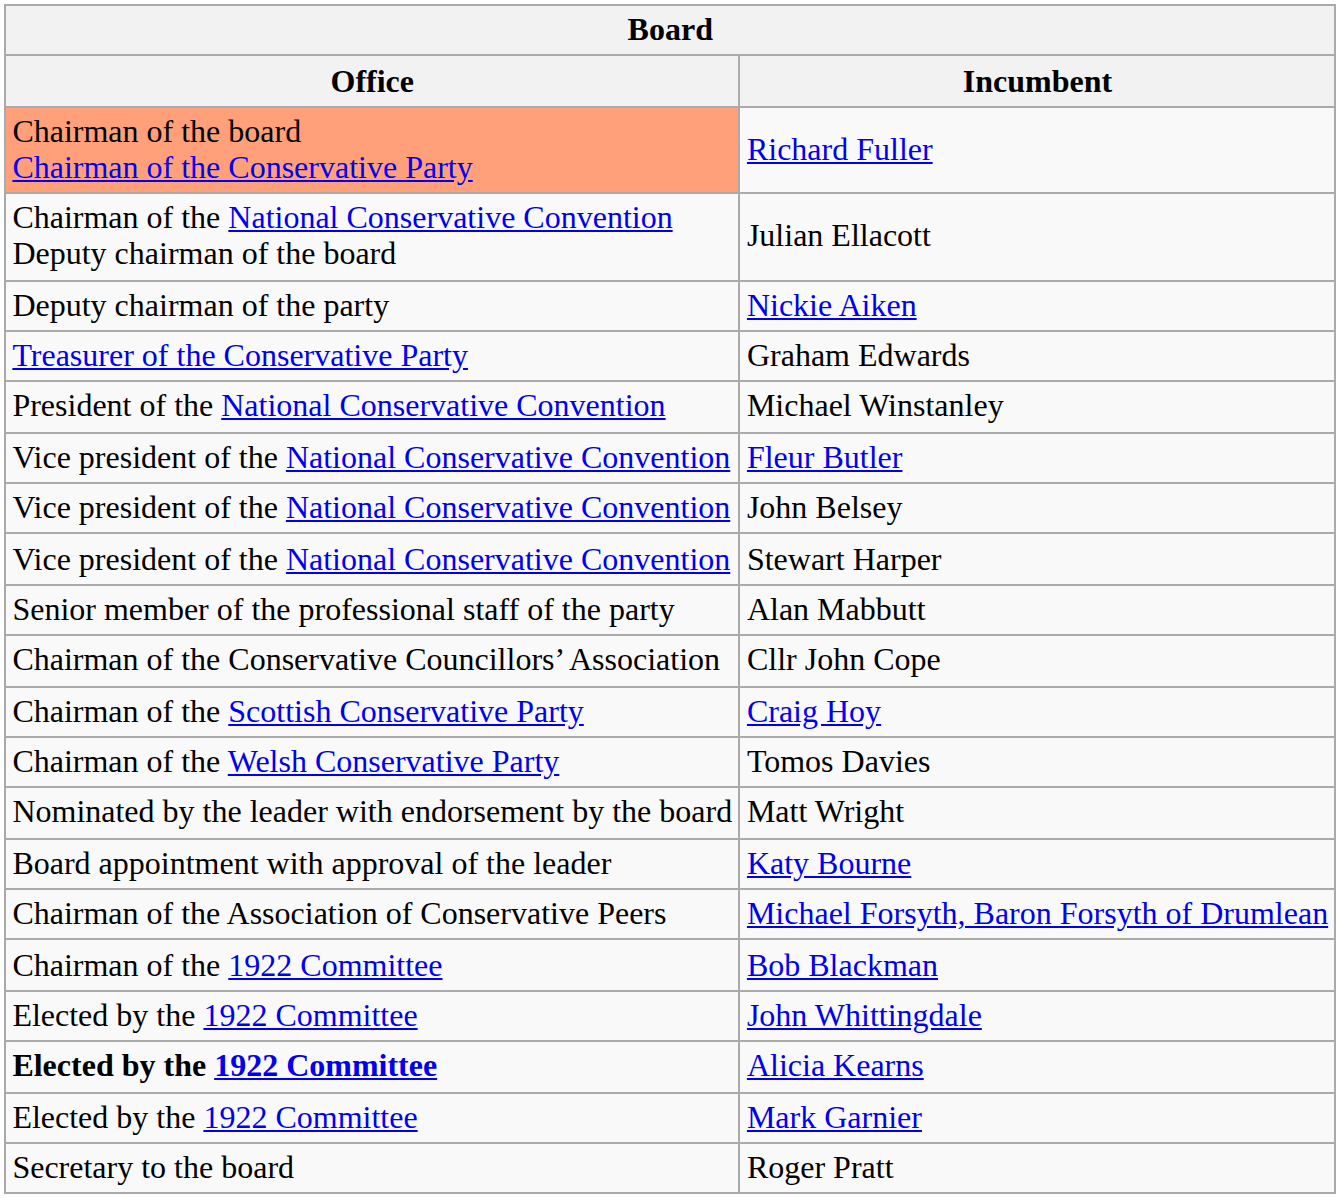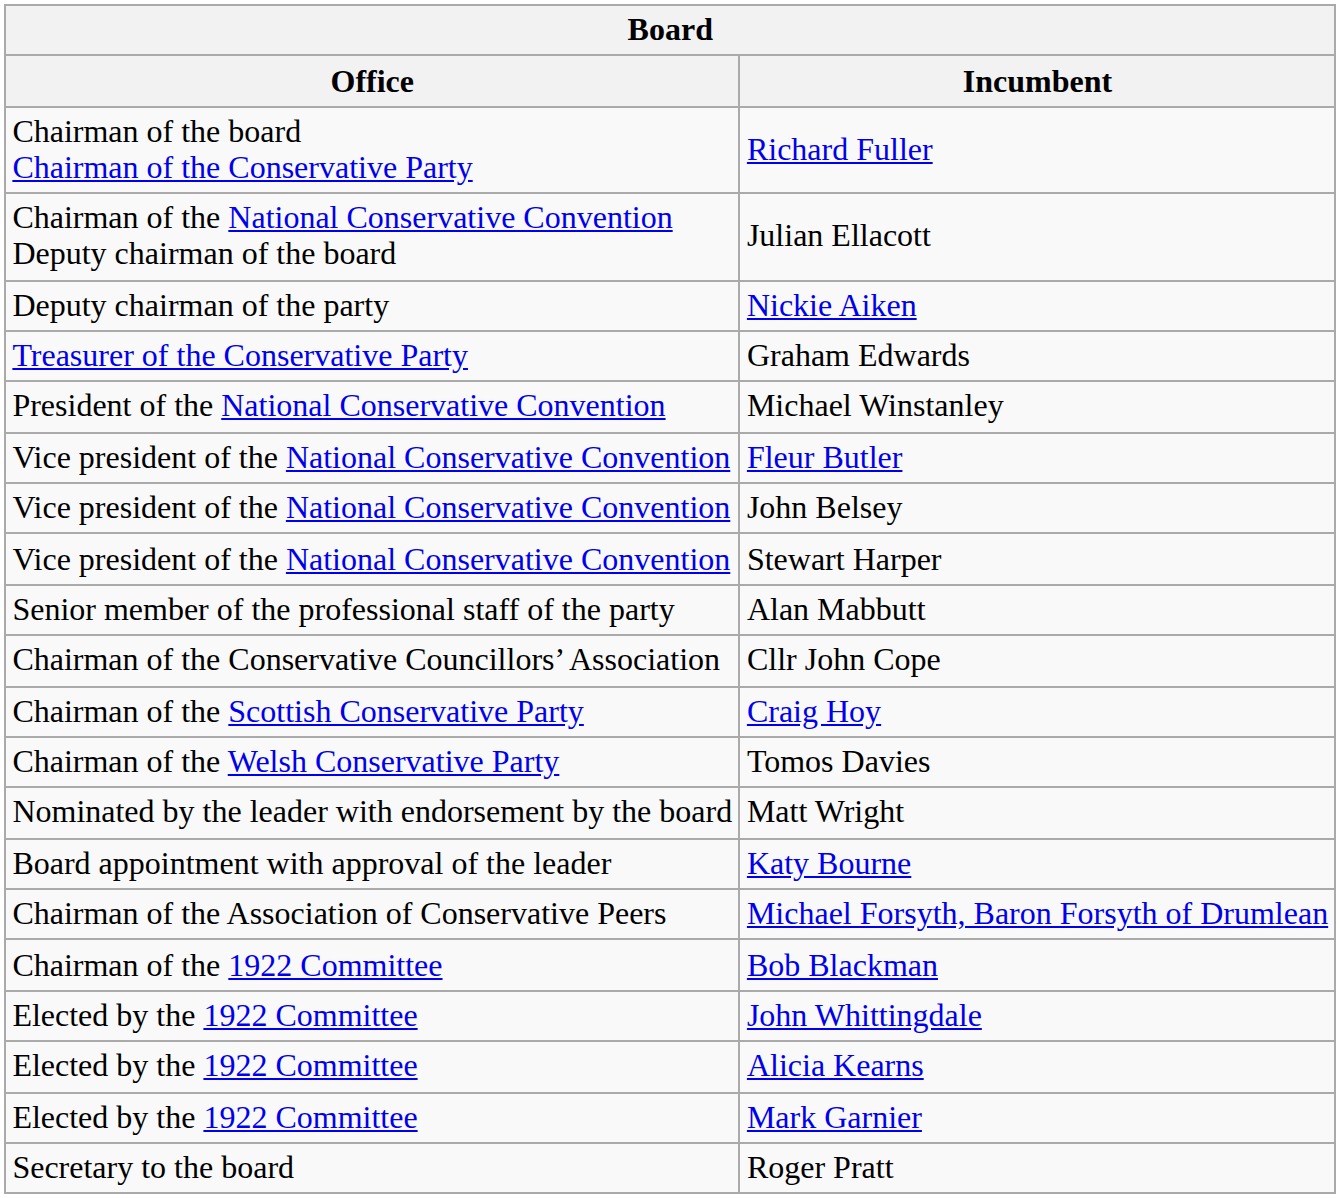(243, 149) lightsalmon background -> (243, 149) no background
(225, 1066) bold -> (215, 1066) normal
